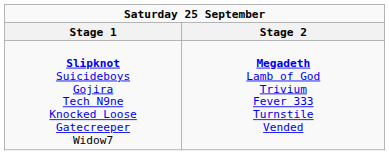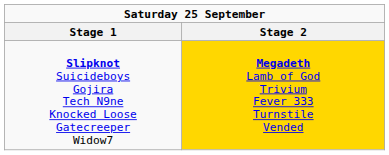(283, 95) no background -> (283, 95) gold background
